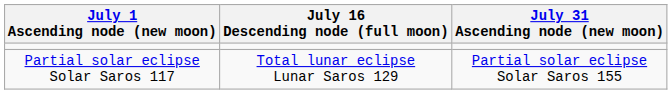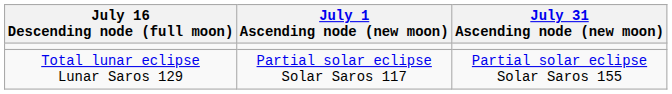columns swapped: (112, 24) <-> (336, 24)
